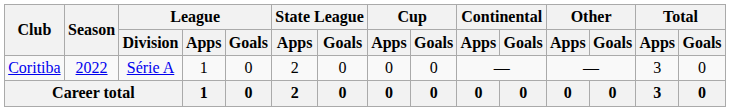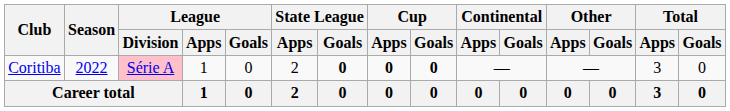(151, 67) no background -> (151, 67) pink background
(343, 67) normal -> (343, 67) bold
(389, 67) normal -> (389, 67) bold
(434, 67) normal -> (434, 67) bold
